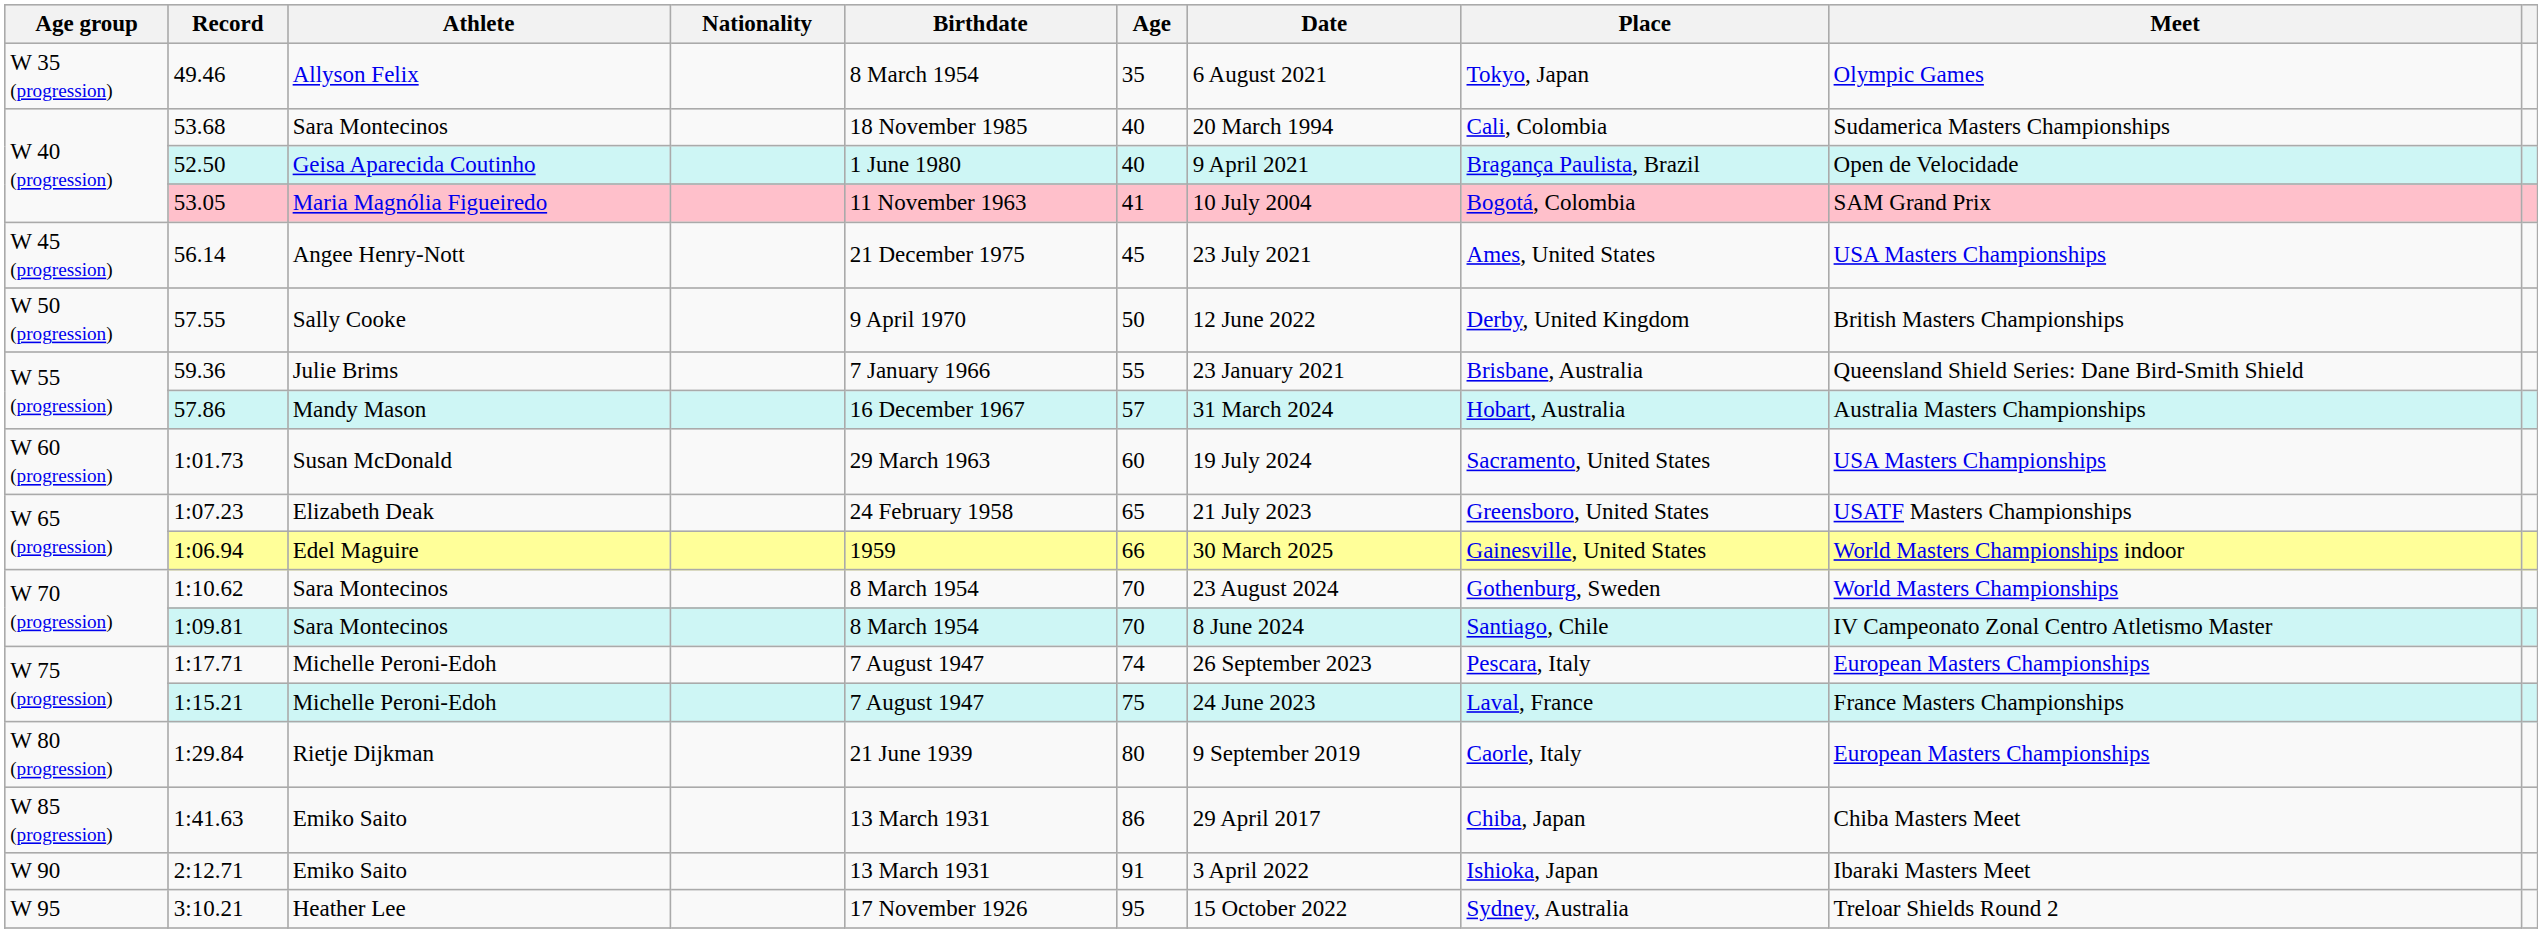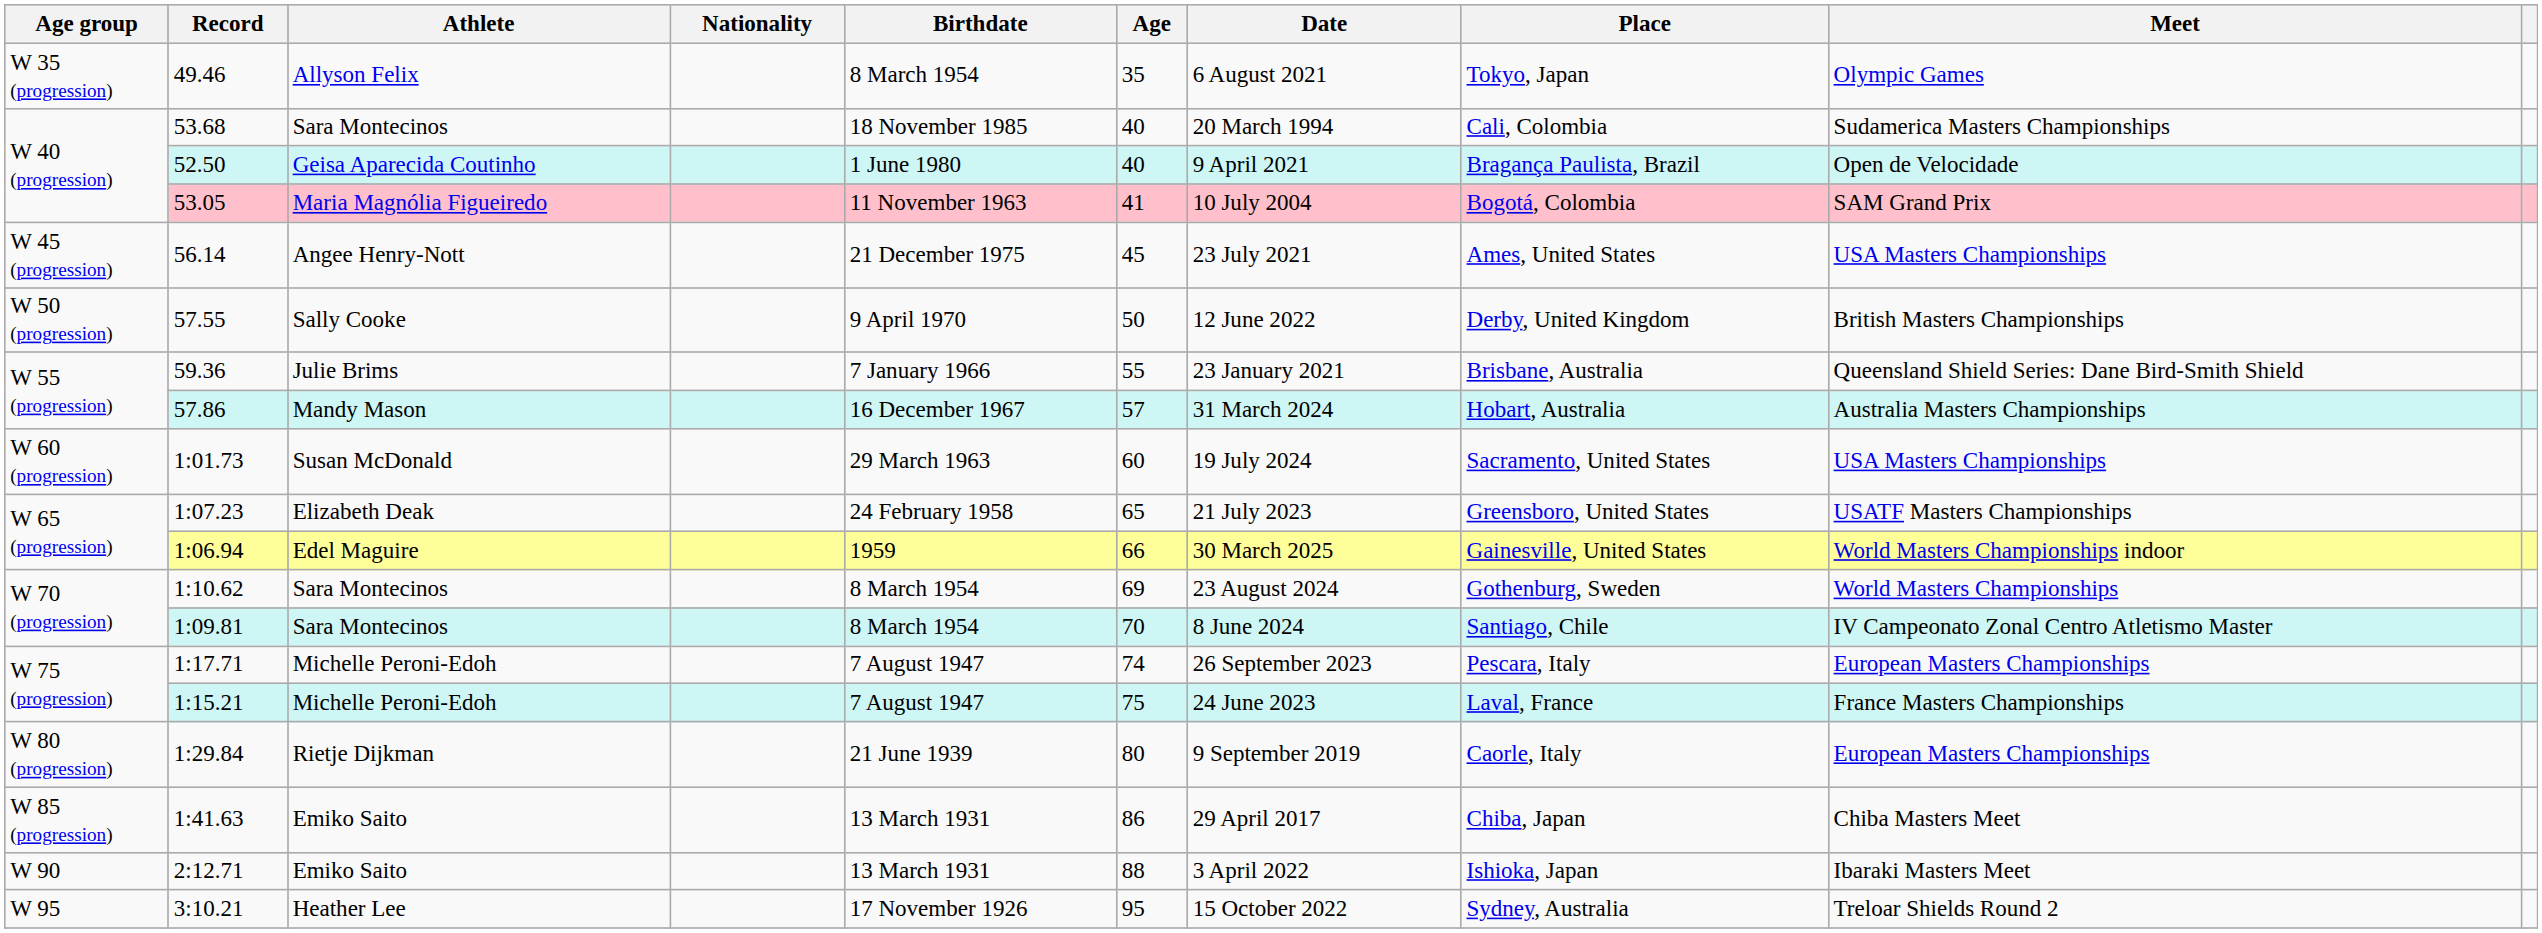(1133, 588) 70 -> (1133, 588) 69
(1133, 871) 91 -> (1133, 871) 88
